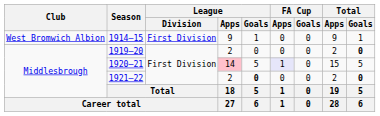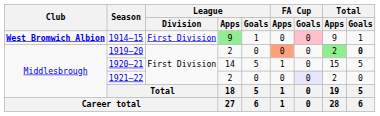(56, 38) normal -> (56, 38) bold
(230, 38) no background -> (230, 38) lightgreen background
(308, 38) no background -> (308, 38) pink background
(282, 51) no background -> (282, 51) lightsalmon background
(334, 51) no background -> (334, 51) lightgreen background
(230, 64) pink background -> (230, 64) no background
(282, 64) lavender background -> (282, 64) no background
(256, 78) bold -> (256, 78) normal
(308, 78) no background -> (308, 78) lavender background
(360, 78) bold -> (360, 78) normal
